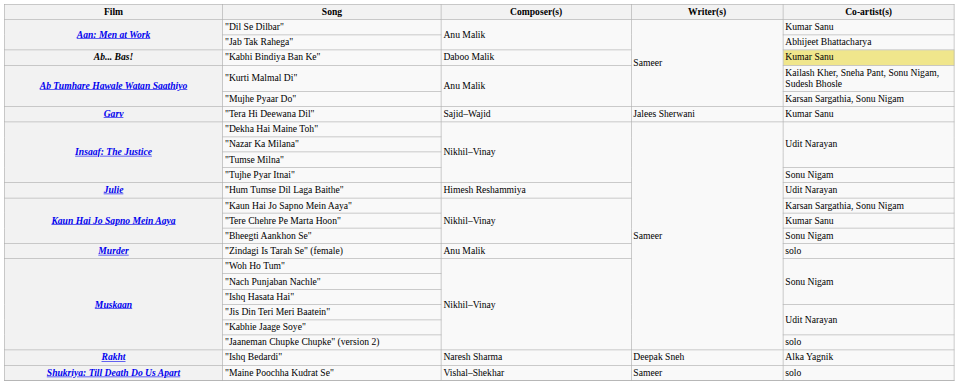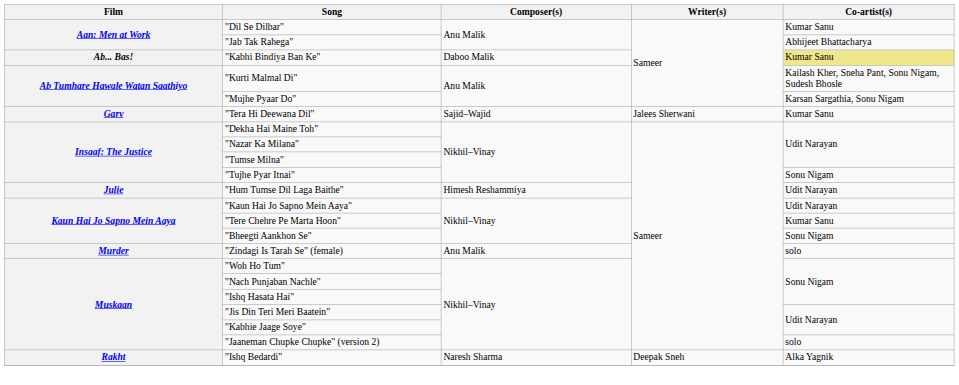(845, 205) Karsan Sargathia, Sonu Nigam -> (811, 205) Udit Narayan
- row: (279, 373)
